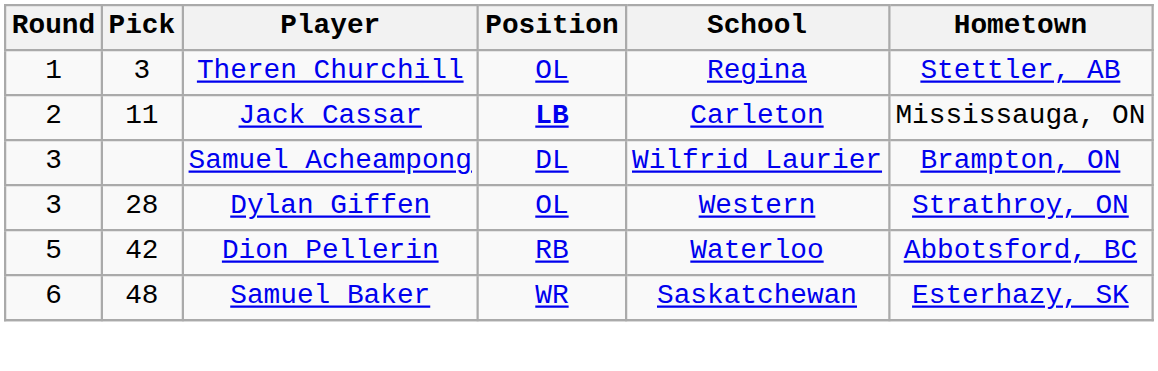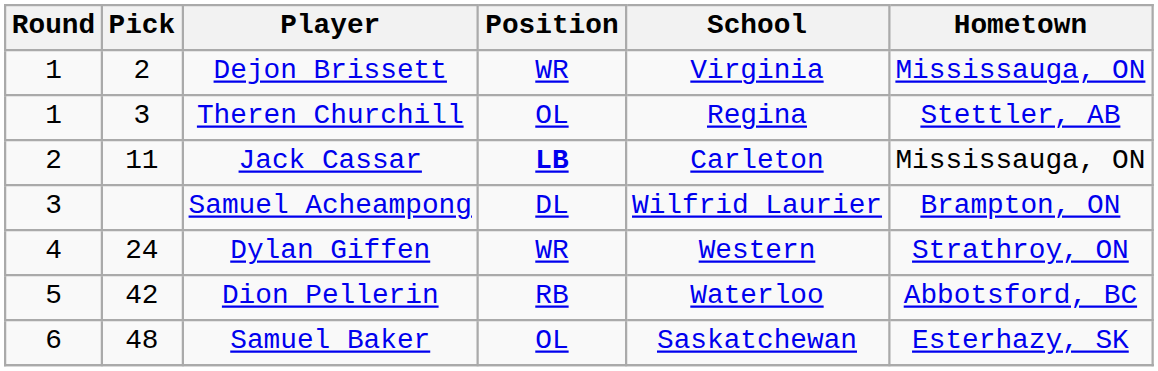+ row: (330, 73)
(53, 207) 3 -> (53, 252) 4
(142, 207) 28 -> (142, 252) 24
(552, 207) OL -> (552, 252) WR
(552, 297) WR -> (552, 342) OL
